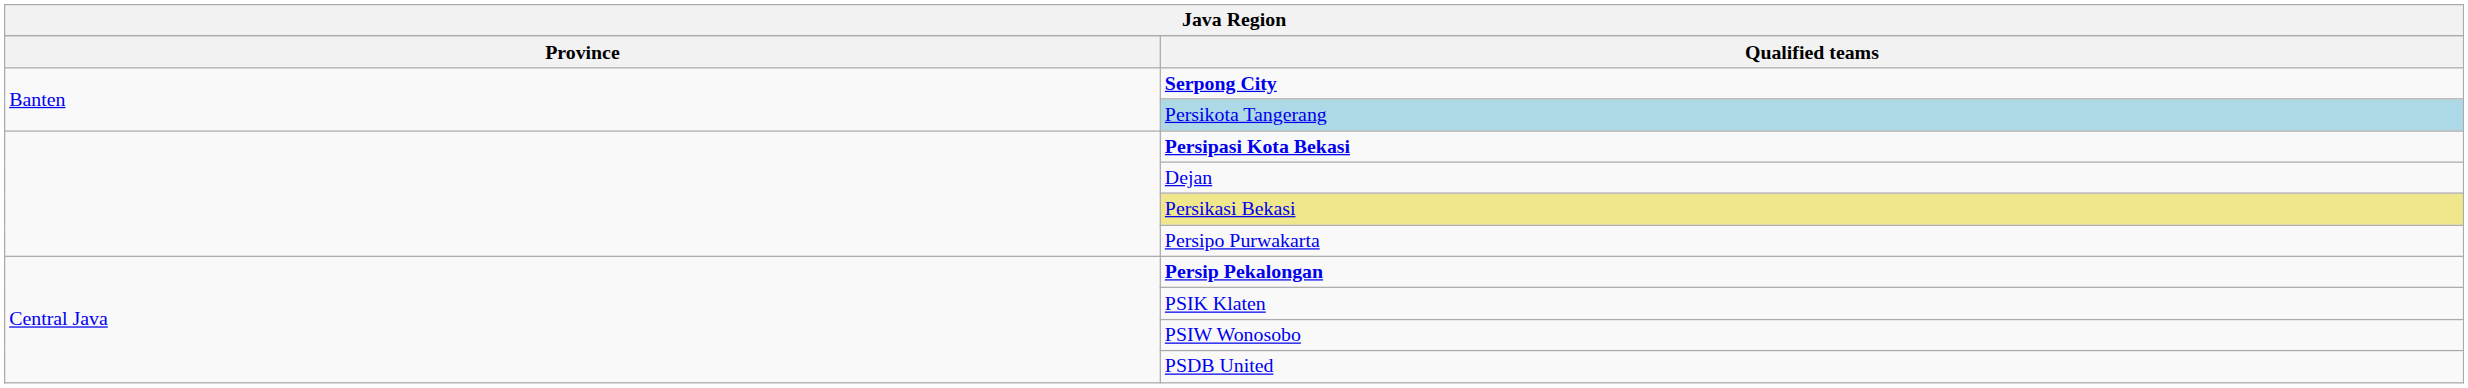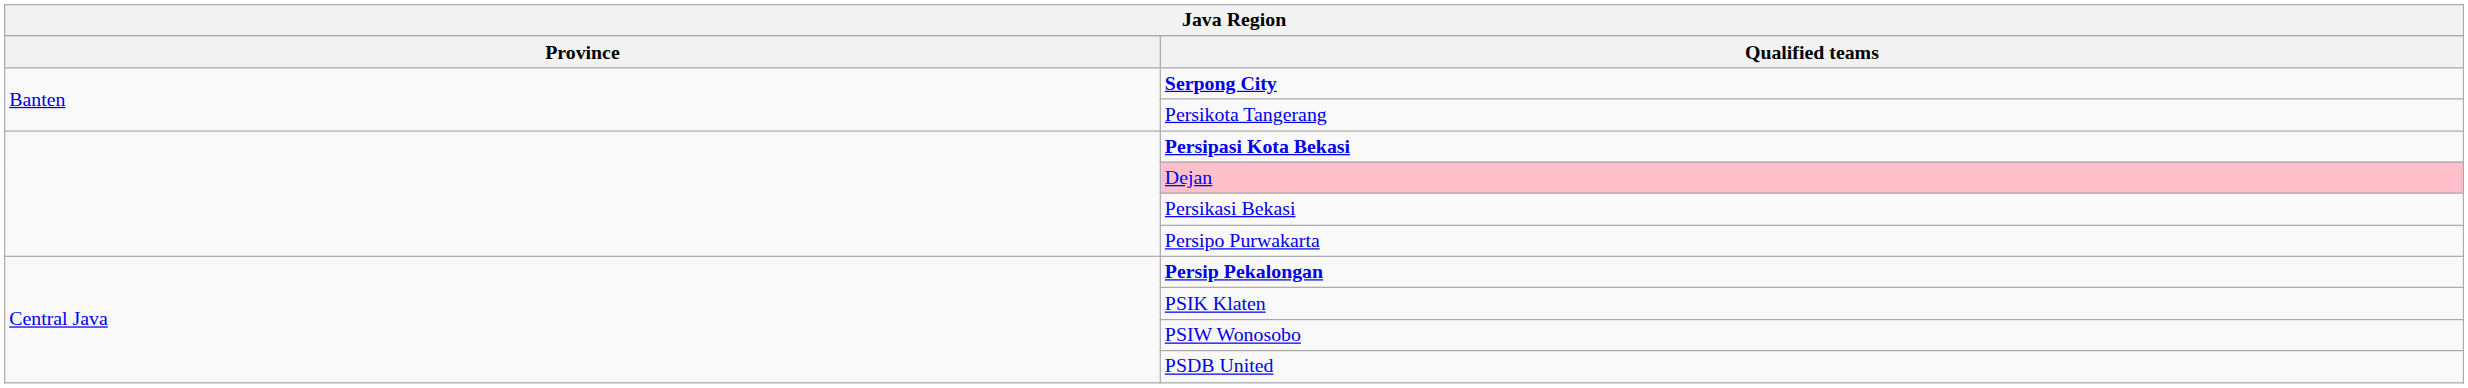(1246, 114) lightblue background -> (1246, 114) no background
(1189, 177) no background -> (1189, 177) pink background
(1230, 209) khaki background -> (1230, 209) no background
